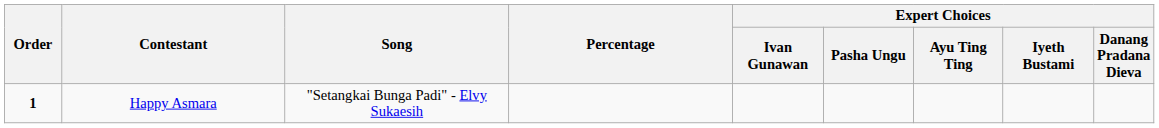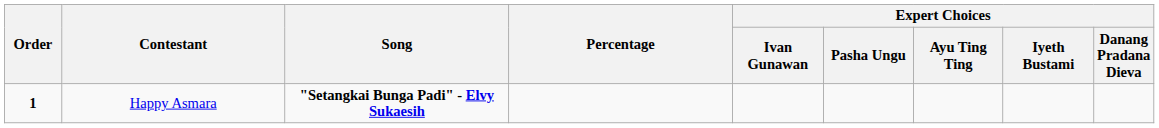(397, 103) normal -> (397, 103) bold
